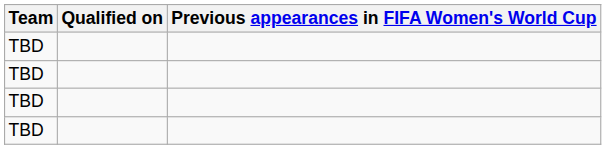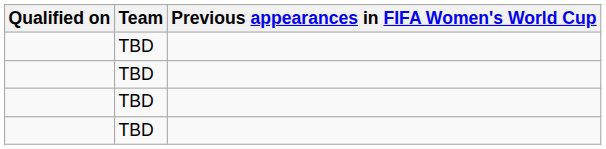columns swapped: (31, 18) <-> (112, 18)
